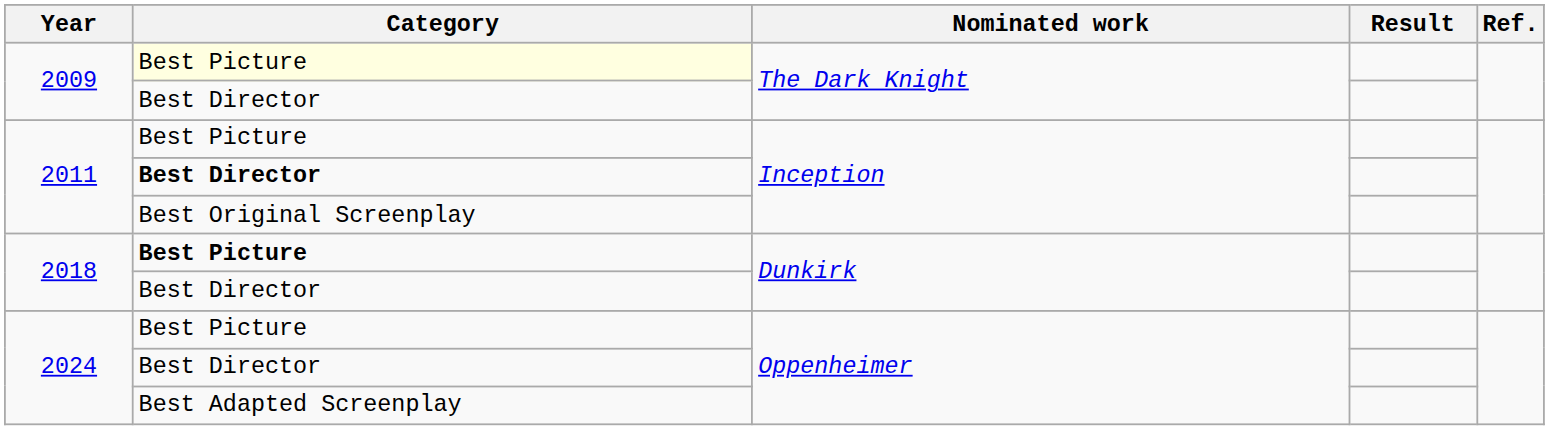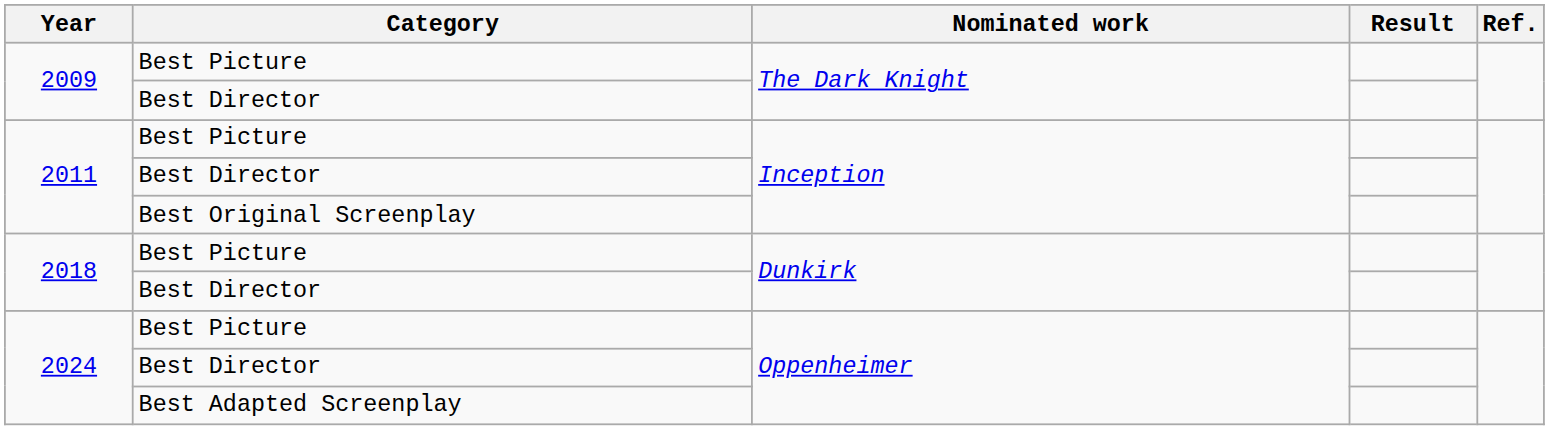(223, 62) lightyellow background -> (223, 62) no background
(230, 177) bold -> (230, 177) normal
(223, 253) bold -> (223, 253) normal
